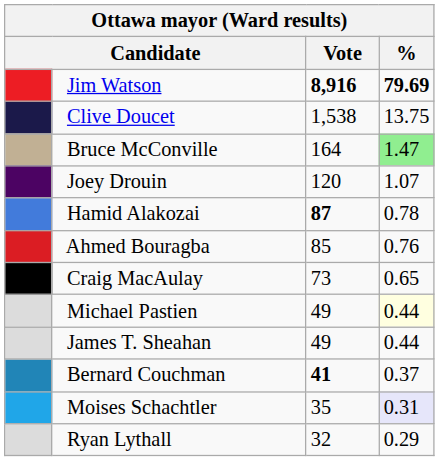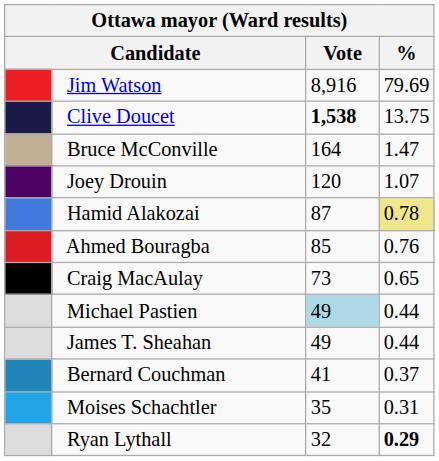(334, 85) bold -> (334, 85) normal
(407, 85) bold -> (407, 85) normal
(334, 117) normal -> (334, 117) bold
(401, 149) lightgreen background -> (401, 149) no background
(321, 213) bold -> (321, 213) normal
(401, 213) no background -> (401, 213) khaki background
(321, 310) no background -> (321, 310) lightblue background
(401, 310) lightyellow background -> (401, 310) no background
(321, 375) bold -> (321, 375) normal
(401, 407) lavender background -> (401, 407) no background
(401, 439) normal -> (401, 439) bold
